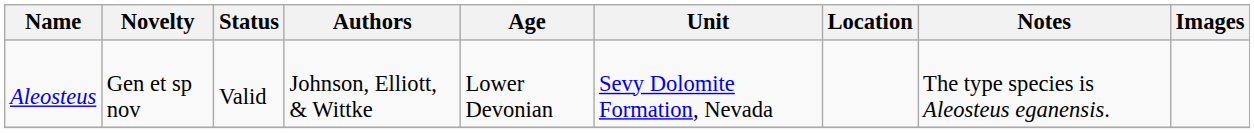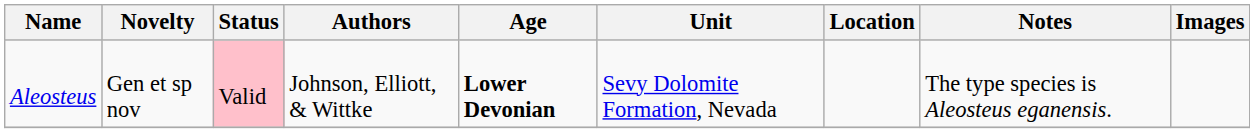(243, 96) no background -> (242, 96) pink background
(509, 96) normal -> (510, 96) bold
